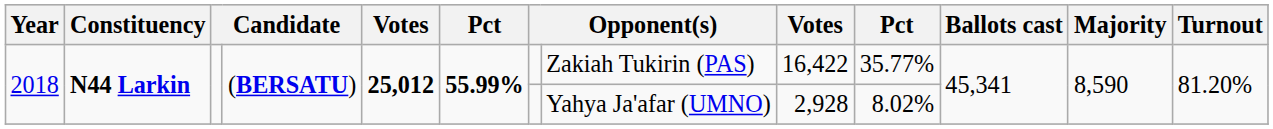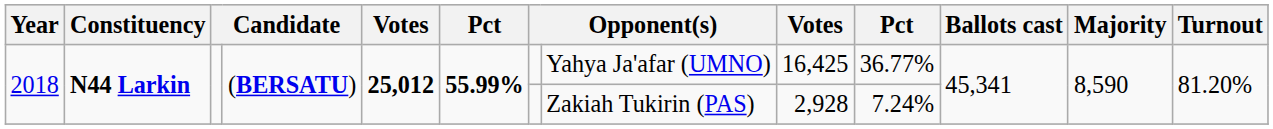(650, 64) Zakiah Tukirin (PAS) -> (658, 64) Yahya Ja'afar (UMNO)
(815, 64) 16,422 -> (815, 64) 16,425
(897, 64) 35.77% -> (897, 64) 36.77%
(658, 104) Yahya Ja'afar (UMNO) -> (650, 104) Zakiah Tukirin (PAS)
(903, 104) 8.02% -> (903, 104) 7.24%
